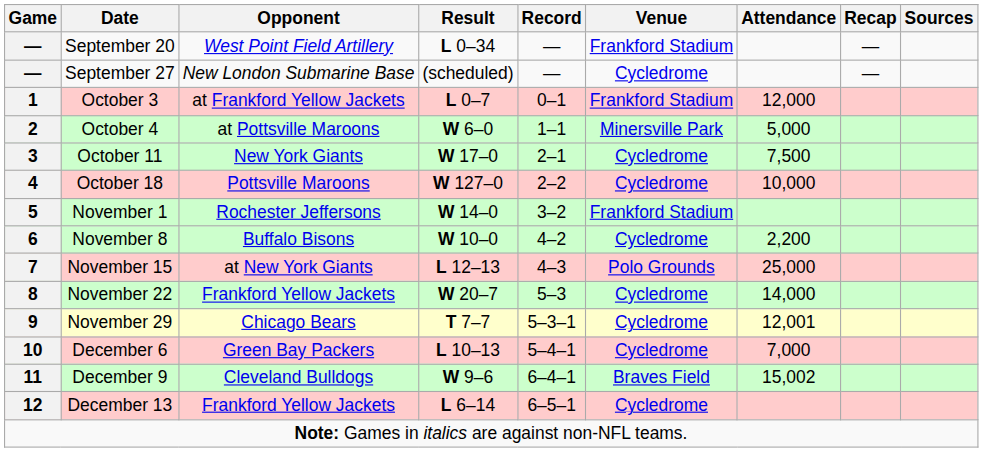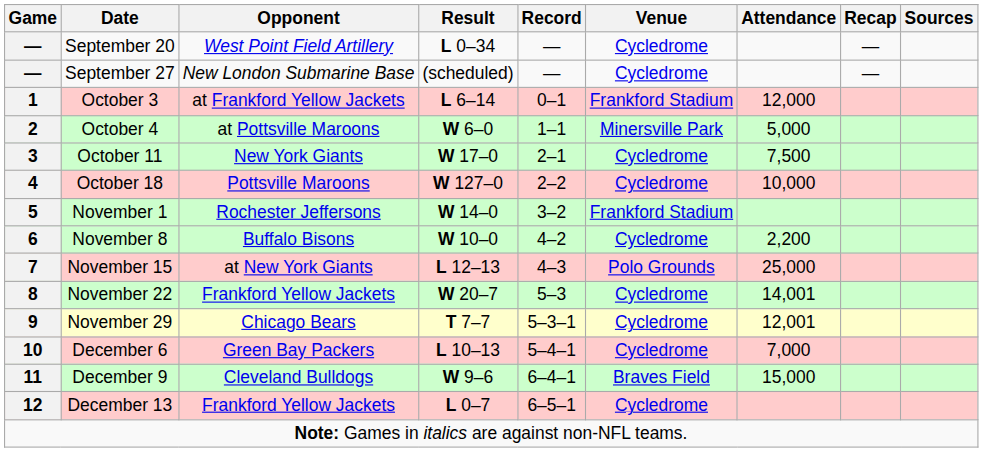(661, 45) Frankford Stadium -> (661, 45) Cycledrome
(468, 101) L 0–7 -> (468, 101) L 6–14
(789, 294) 14,000 -> (789, 294) 14,001
(789, 377) 15,002 -> (789, 377) 15,000
(468, 405) L 6–14 -> (468, 405) L 0–7
